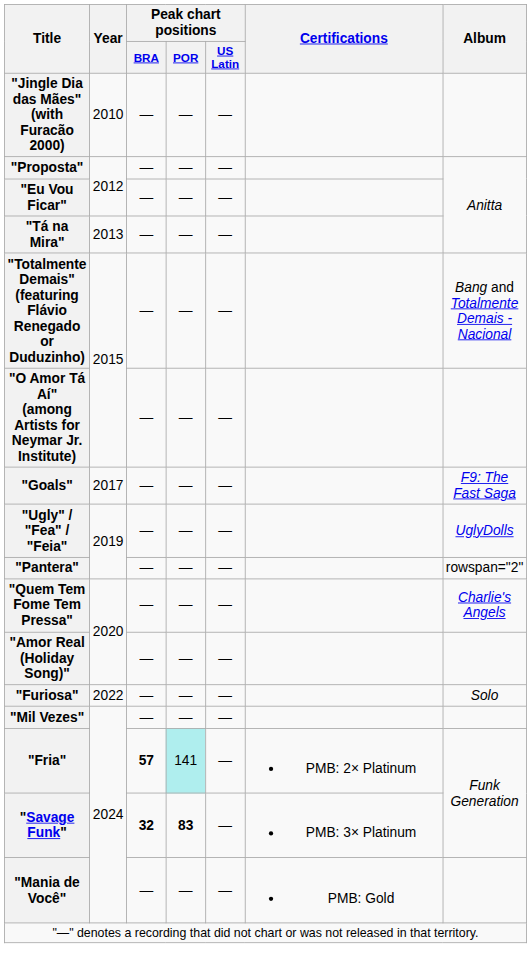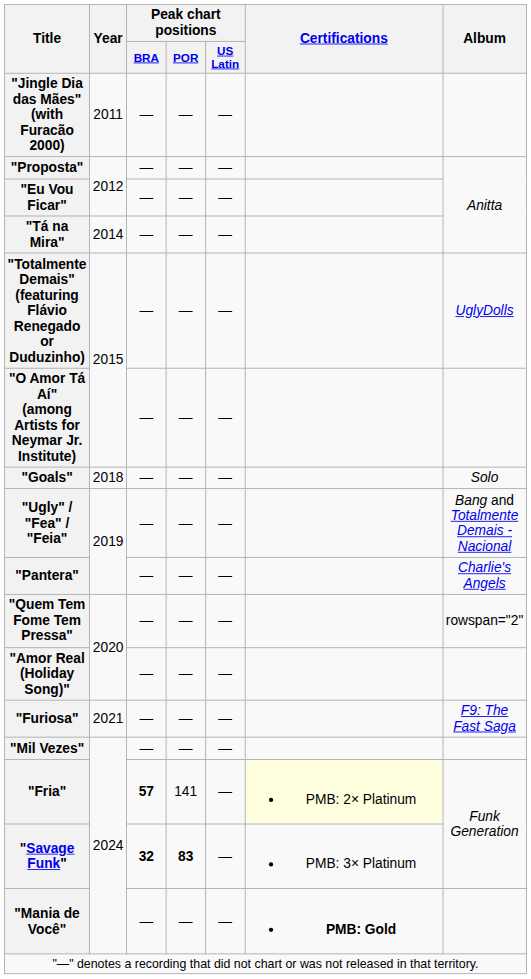(108, 115) 2010 -> (108, 115) 2011
(108, 234) 2013 -> (108, 234) 2014
(485, 310) Bang and Totalmente Demais - Nacional -> (485, 310) UglyDolls
(108, 485) 2017 -> (108, 478) 2018
(485, 485) F9: The Fast Saga -> (485, 478) Solo
(485, 530) UglyDolls -> (485, 523) Bang and Totalmente Demais - Nacional
(485, 568) rowspan="2" -> (485, 575) Charlie's Angels
(485, 605) Charlie's Angels -> (485, 621) rowspan="2"
(108, 695) 2022 -> (108, 718) 2021
(485, 695) Solo -> (485, 718) F9: The Fast Saga
(186, 760) paleturquoise background -> (186, 791) no background
(344, 768) no background -> (344, 799) lightyellow background
(344, 898) normal -> (344, 929) bold
